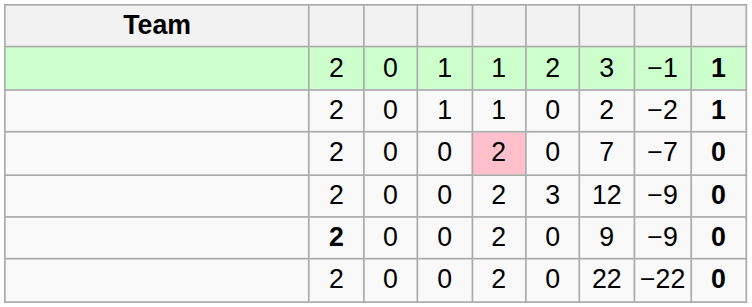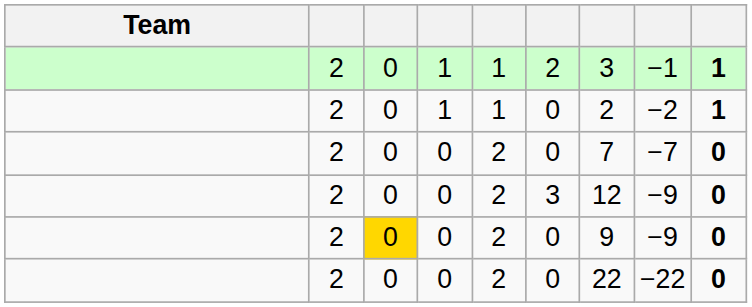(499, 152) pink background -> (499, 152) no background
(336, 237) bold -> (336, 237) normal
(391, 237) no background -> (391, 237) gold background
